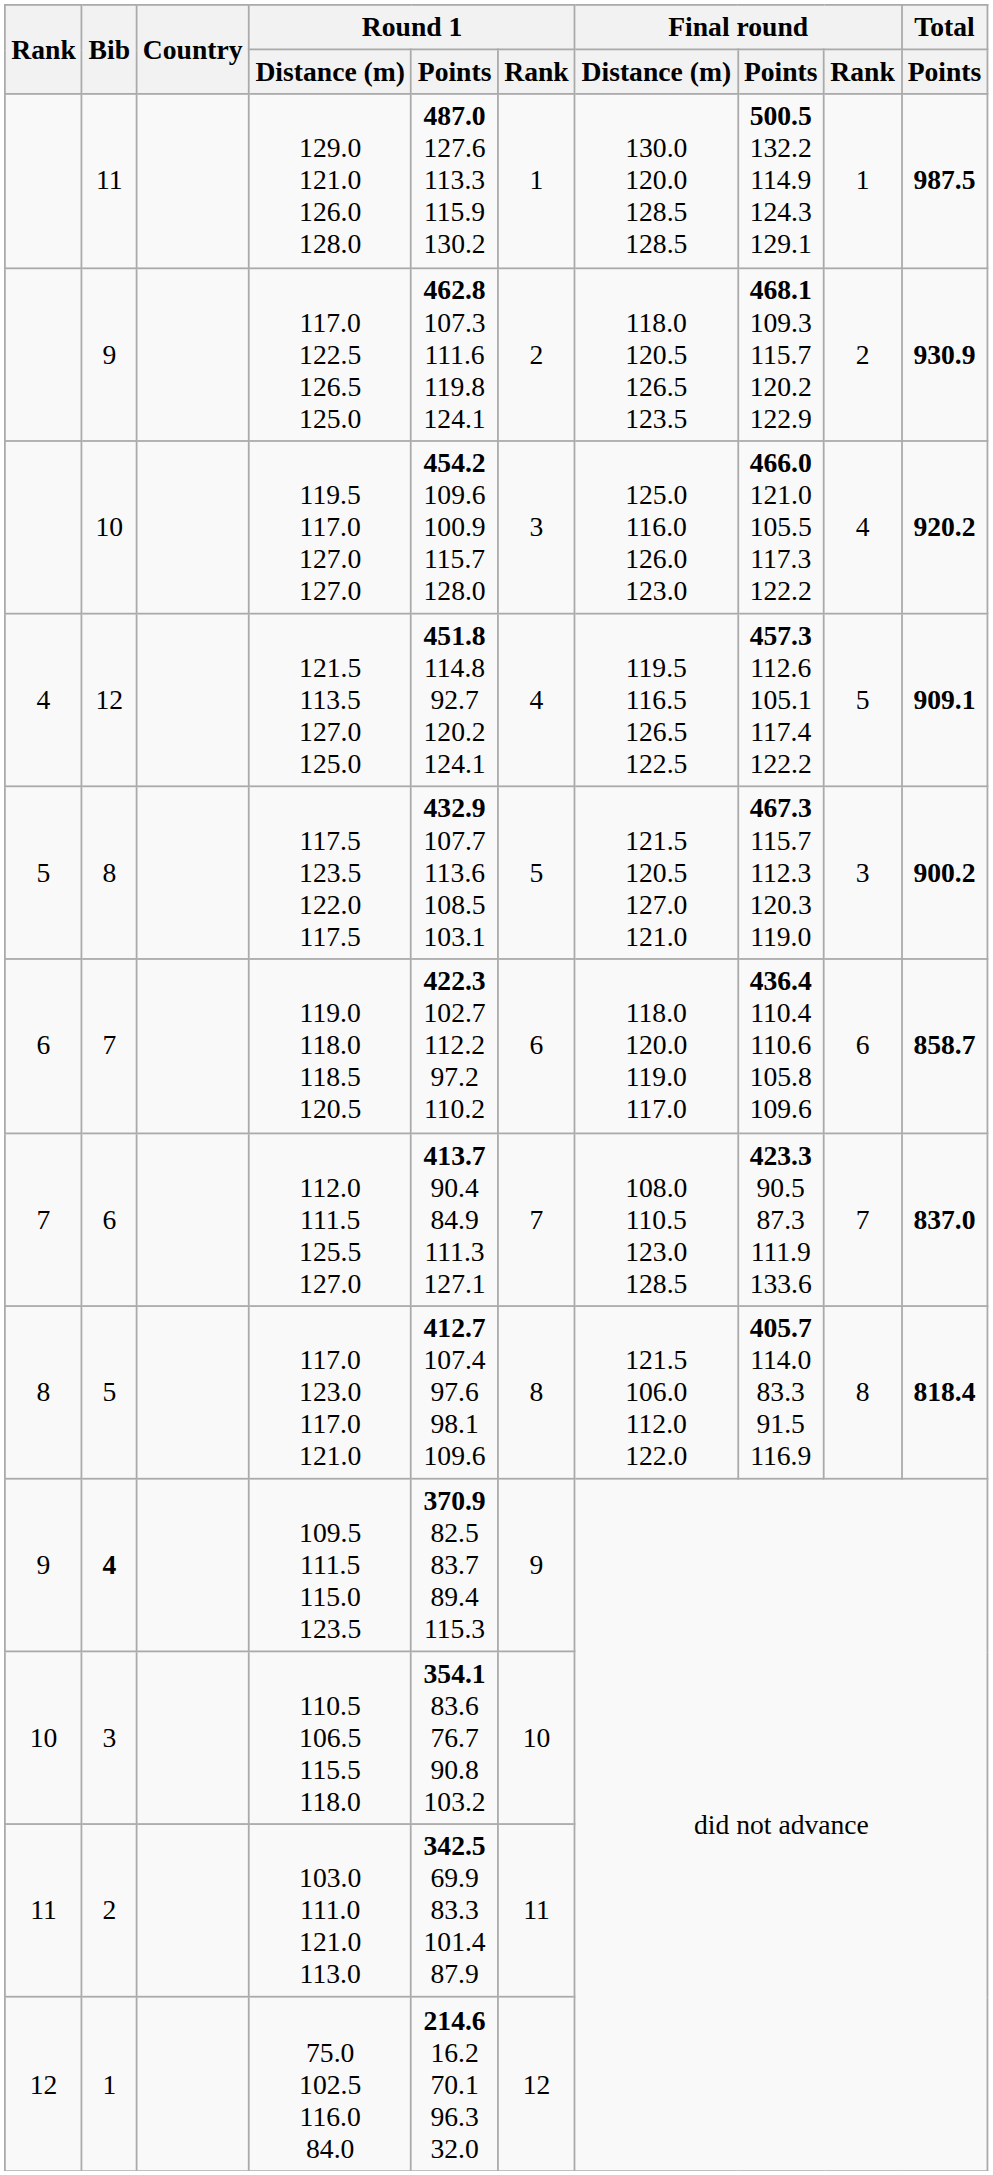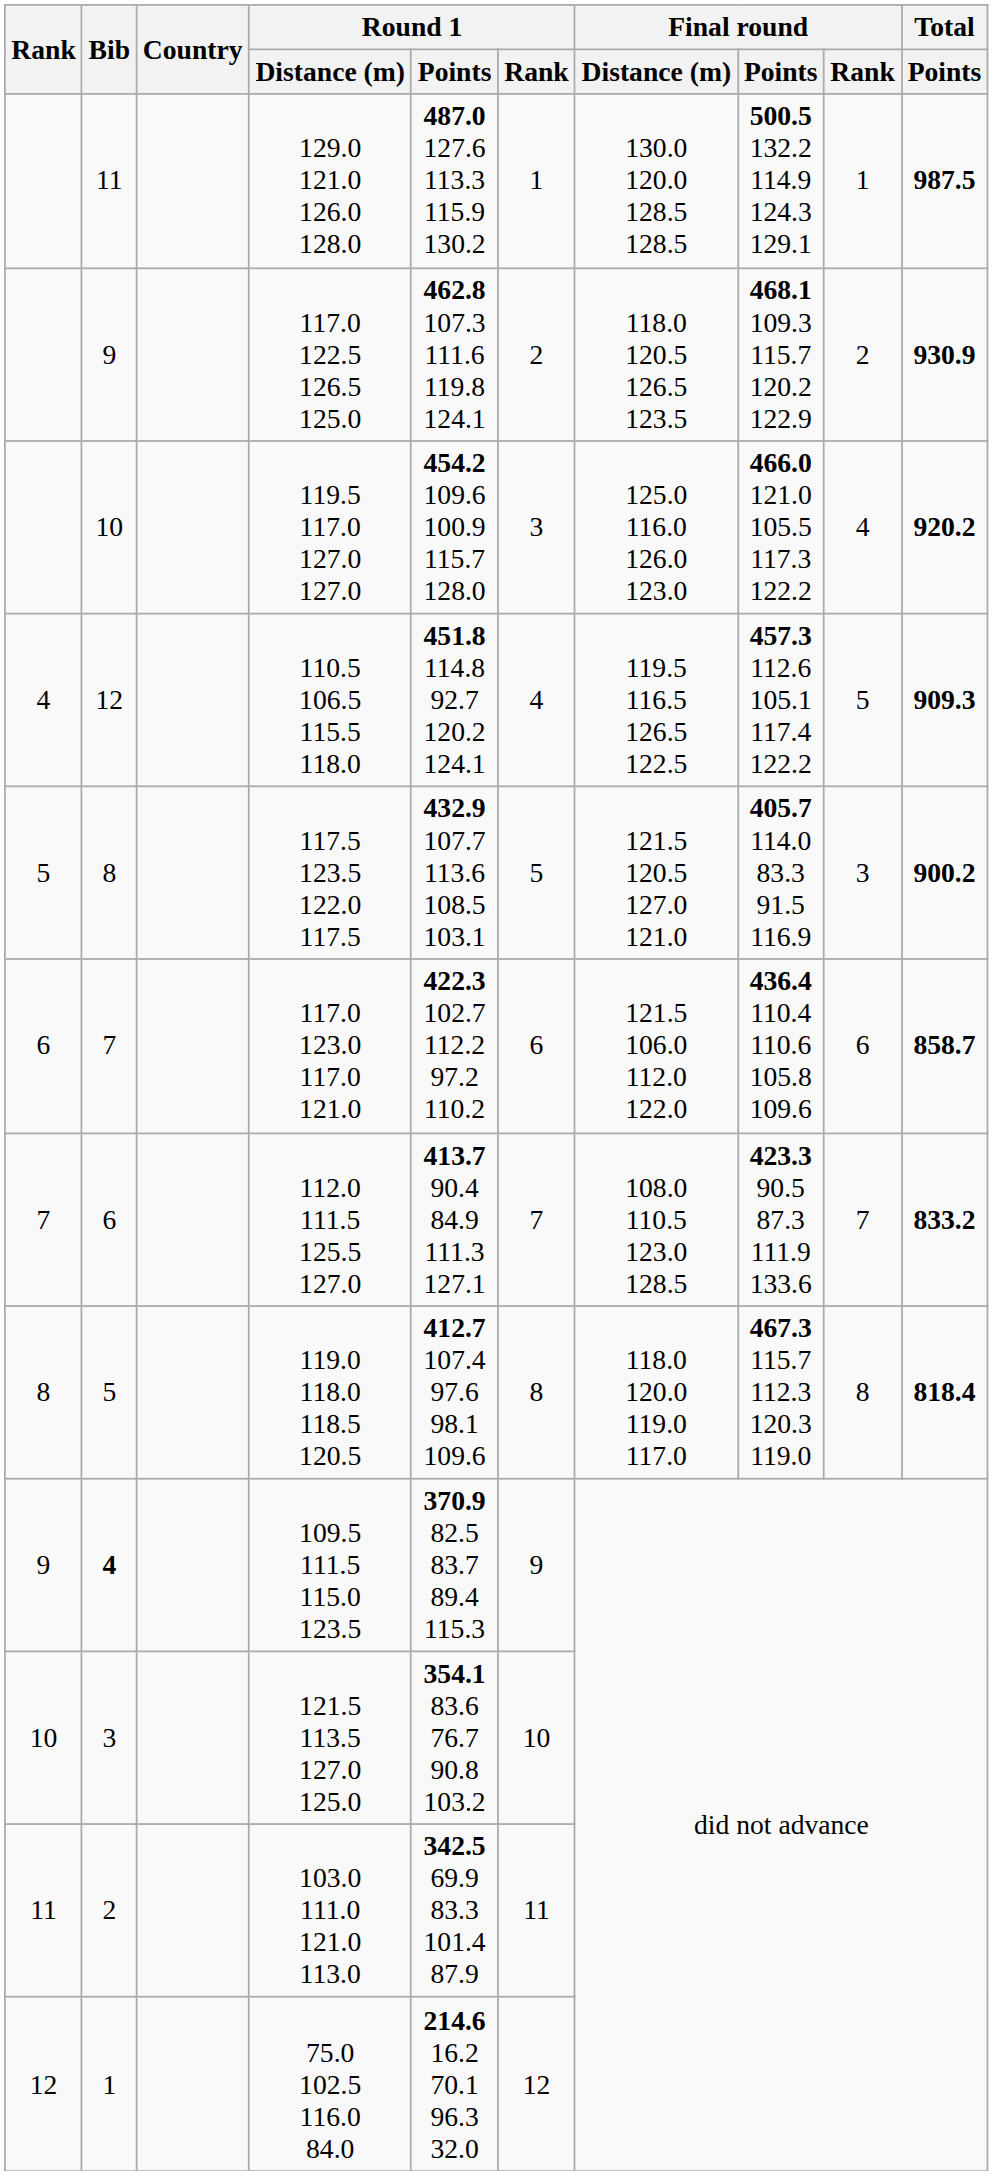(330, 715) 121.5 113.5 127.0 125.0 -> (330, 715) 110.5 106.5 115.5 118.0
(944, 699) 909.1 -> (944, 699) 909.3
(781, 872) 467.3 115.7 112.3 120.3 119.0 -> (781, 872) 405.7 114.0 83.3 91.5 116.9
(330, 1061) 119.0 118.0 118.5 120.5 -> (330, 1061) 117.0 123.0 117.0 121.0
(656, 1061) 118.0 120.0 119.0 117.0 -> (656, 1061) 121.5 106.0 112.0 122.0
(944, 1218) 837.0 -> (944, 1218) 833.2
(330, 1407) 117.0 123.0 117.0 121.0 -> (330, 1407) 119.0 118.0 118.5 120.5
(656, 1407) 121.5 106.0 112.0 122.0 -> (656, 1407) 118.0 120.0 119.0 117.0
(781, 1391) 405.7 114.0 83.3 91.5 116.9 -> (781, 1391) 467.3 115.7 112.3 120.3 119.0
(330, 1753) 110.5 106.5 115.5 118.0 -> (330, 1753) 121.5 113.5 127.0 125.0
